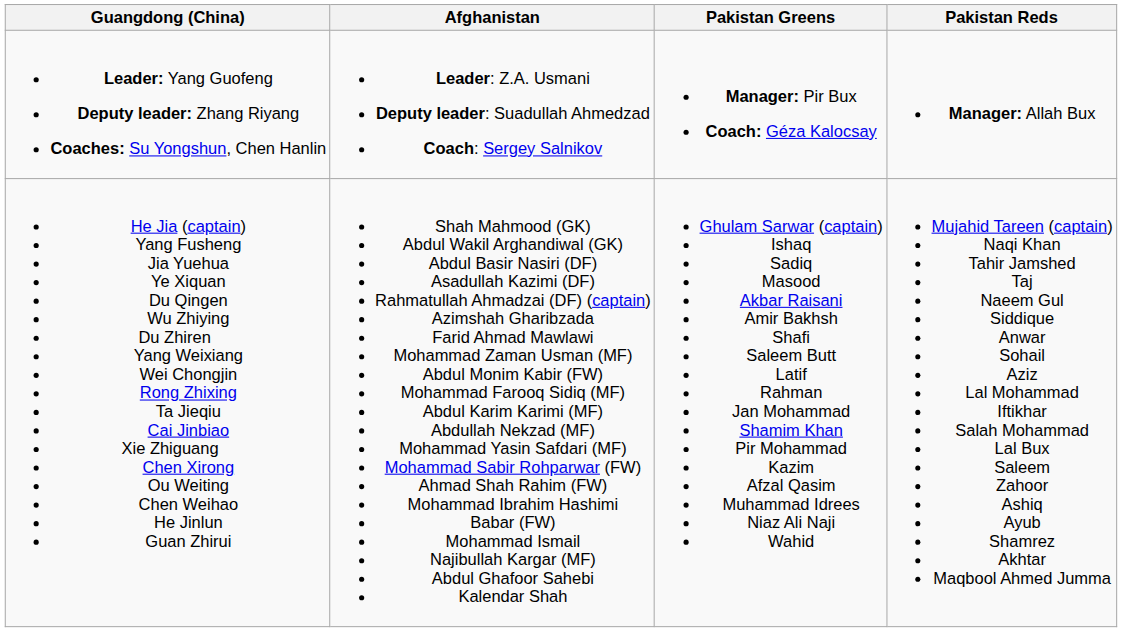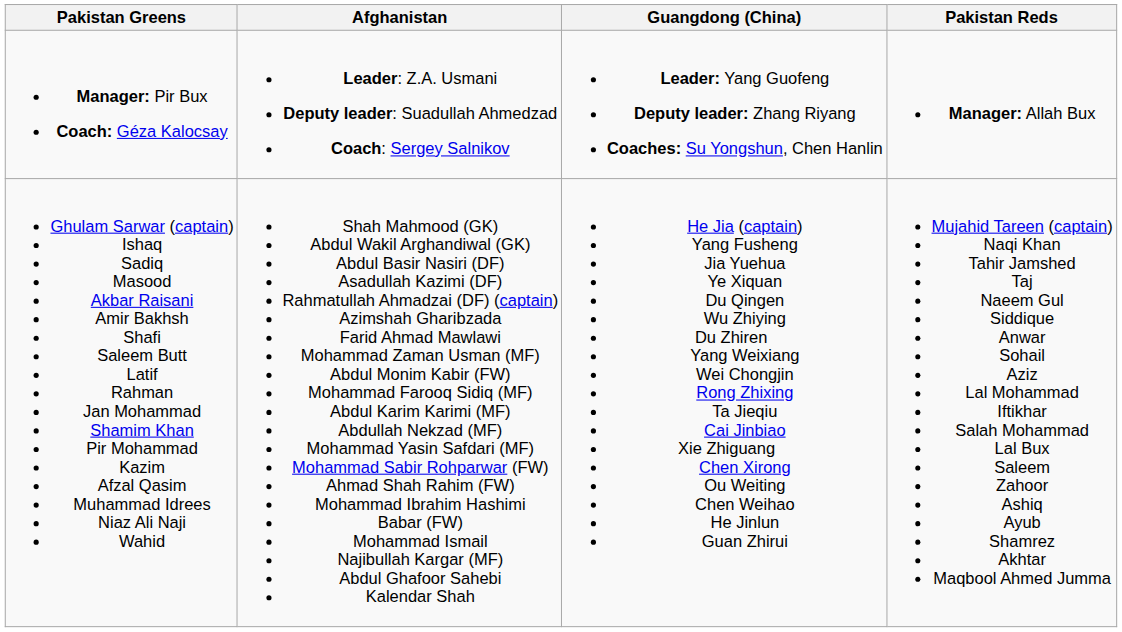columns swapped: (168, 17) <-> (771, 17)
